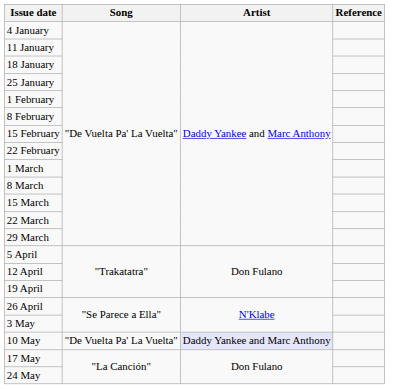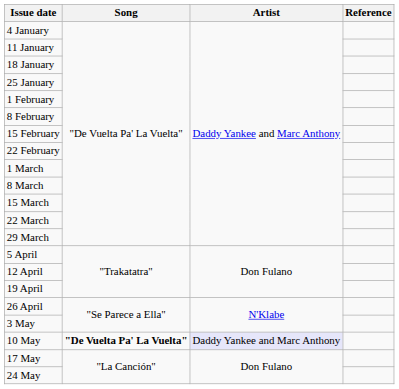(121, 340) normal -> (126, 340) bold
